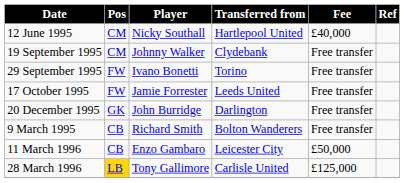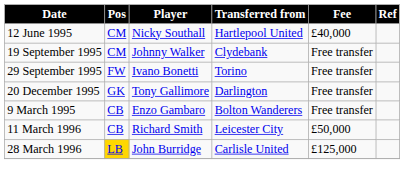- row: (48, 91)
(167, 110) John Burridge -> (170, 91) Tony Gallimore
(167, 129) Richard Smith -> (169, 110) Enzo Gambaro
(169, 149) Enzo Gambaro -> (167, 129) Richard Smith
(170, 168) Tony Gallimore -> (167, 149) John Burridge
